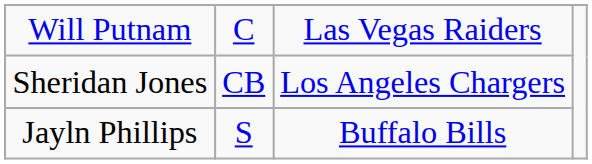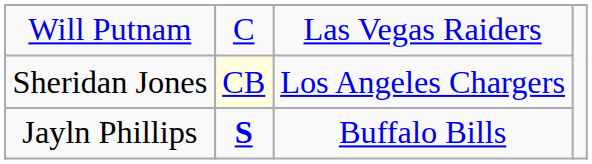(244, 81) no background -> (244, 81) lightyellow background
(244, 132) normal -> (244, 132) bold
